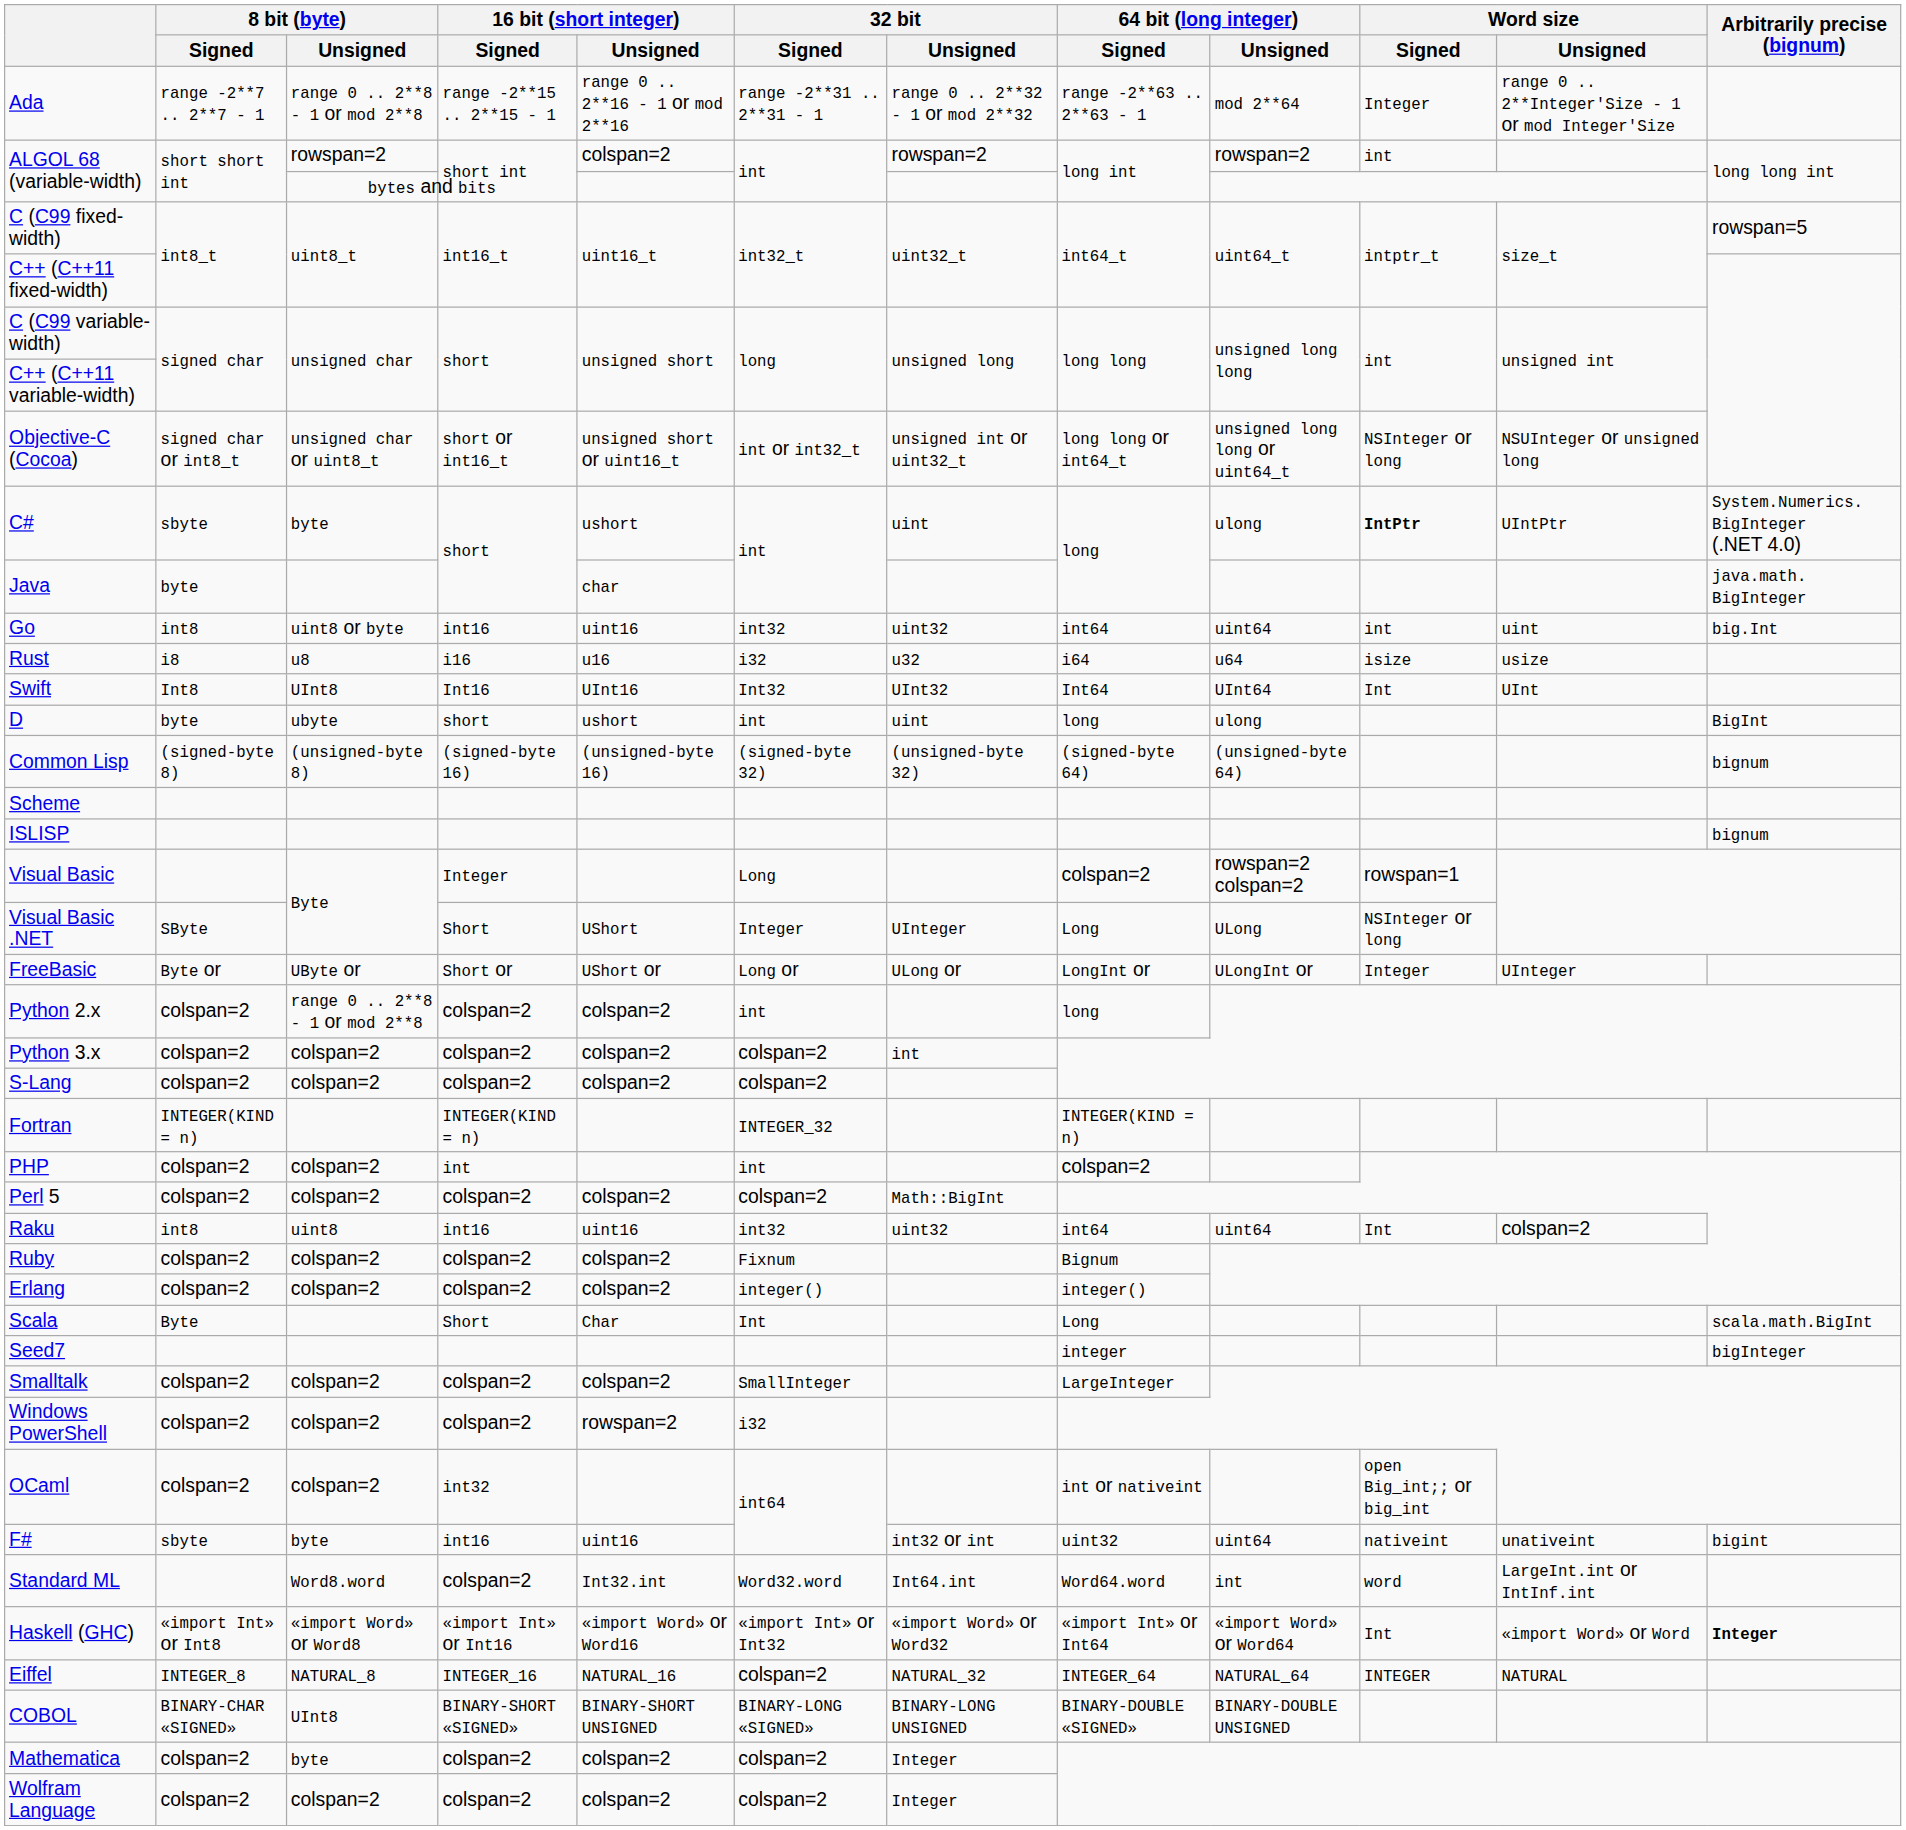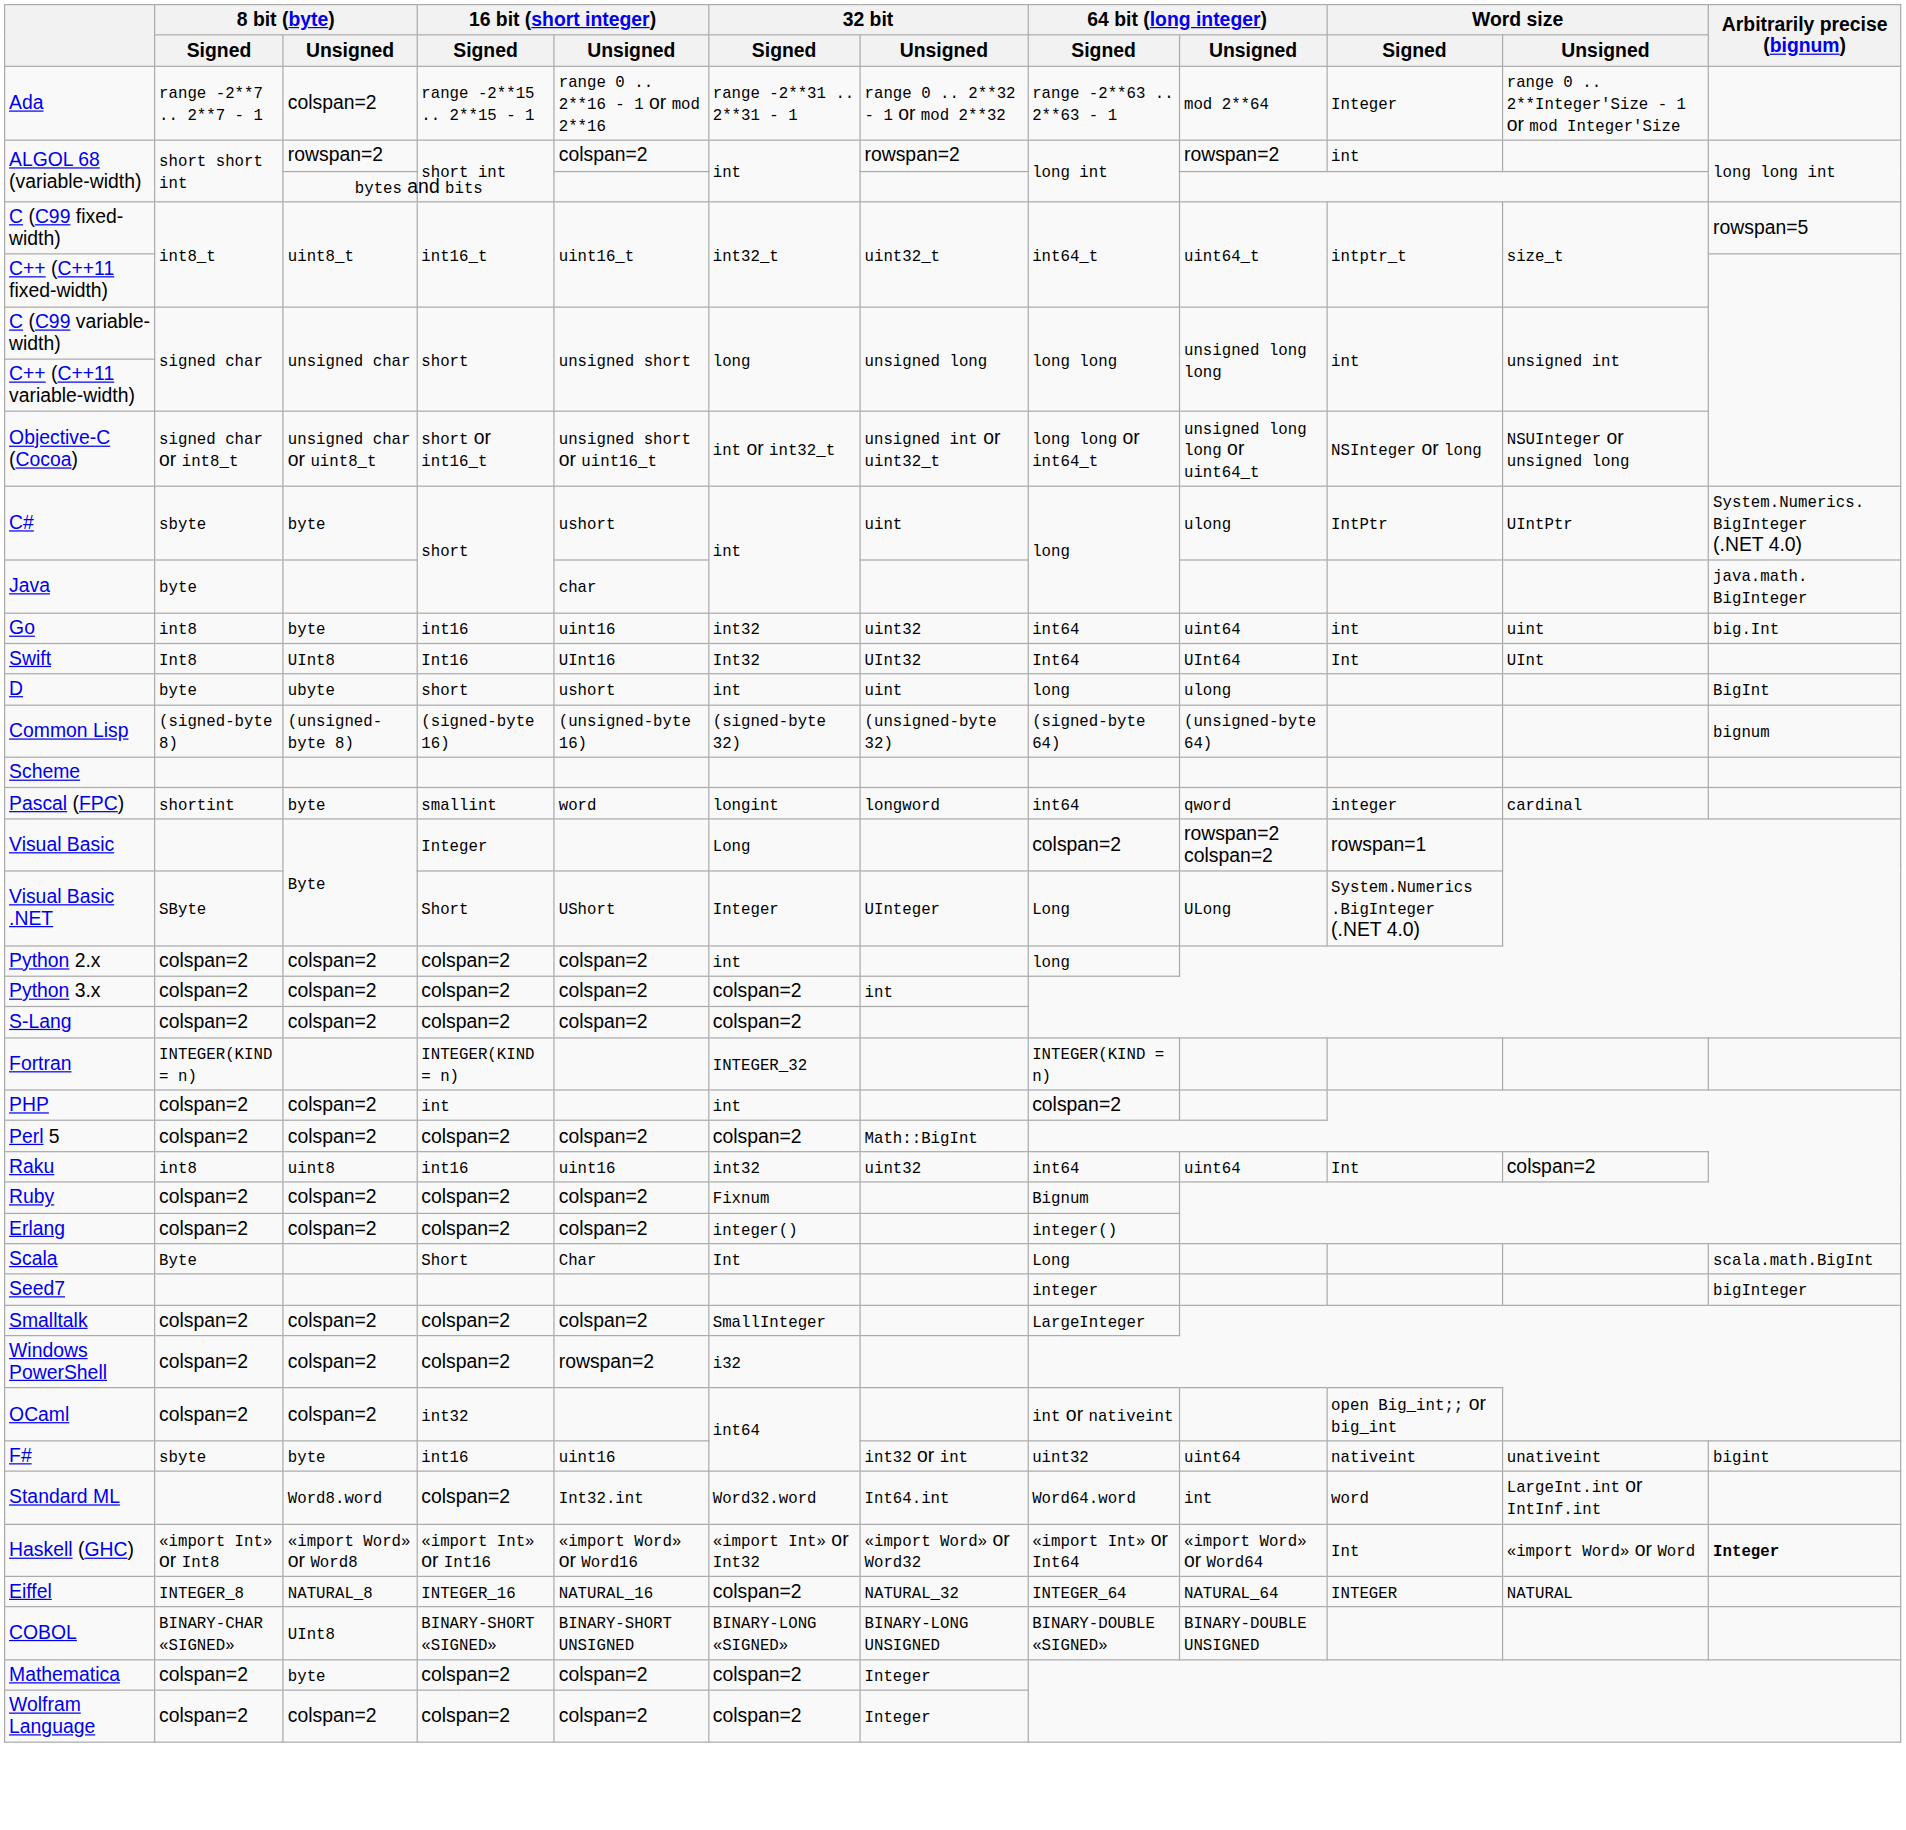(362, 105) range 0 .. 2**8 - 1 or mod 2**8 -> (332, 103) colspan=2
(1392, 523) bold -> (1359, 525) normal
(347, 628) uint8 or byte -> (307, 630) byte
- row: (29, 658)
- row: (39, 833)
+ row: (67, 803)
(1418, 928) NSInteger or long -> (1402, 909) System.Numerics.BigInteger (.NET 4.0)
- row: (53, 969)
(362, 1013) range 0 .. 2**8 - 1 or mod 2**8 -> (332, 960) colspan=2
